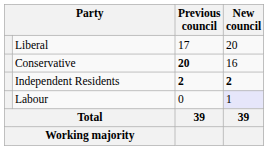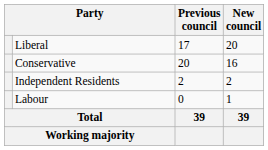(184, 63) bold -> (184, 63) normal
(181, 81) bold -> (181, 81) normal
(229, 81) bold -> (229, 81) normal
(229, 99) lavender background -> (229, 99) no background
